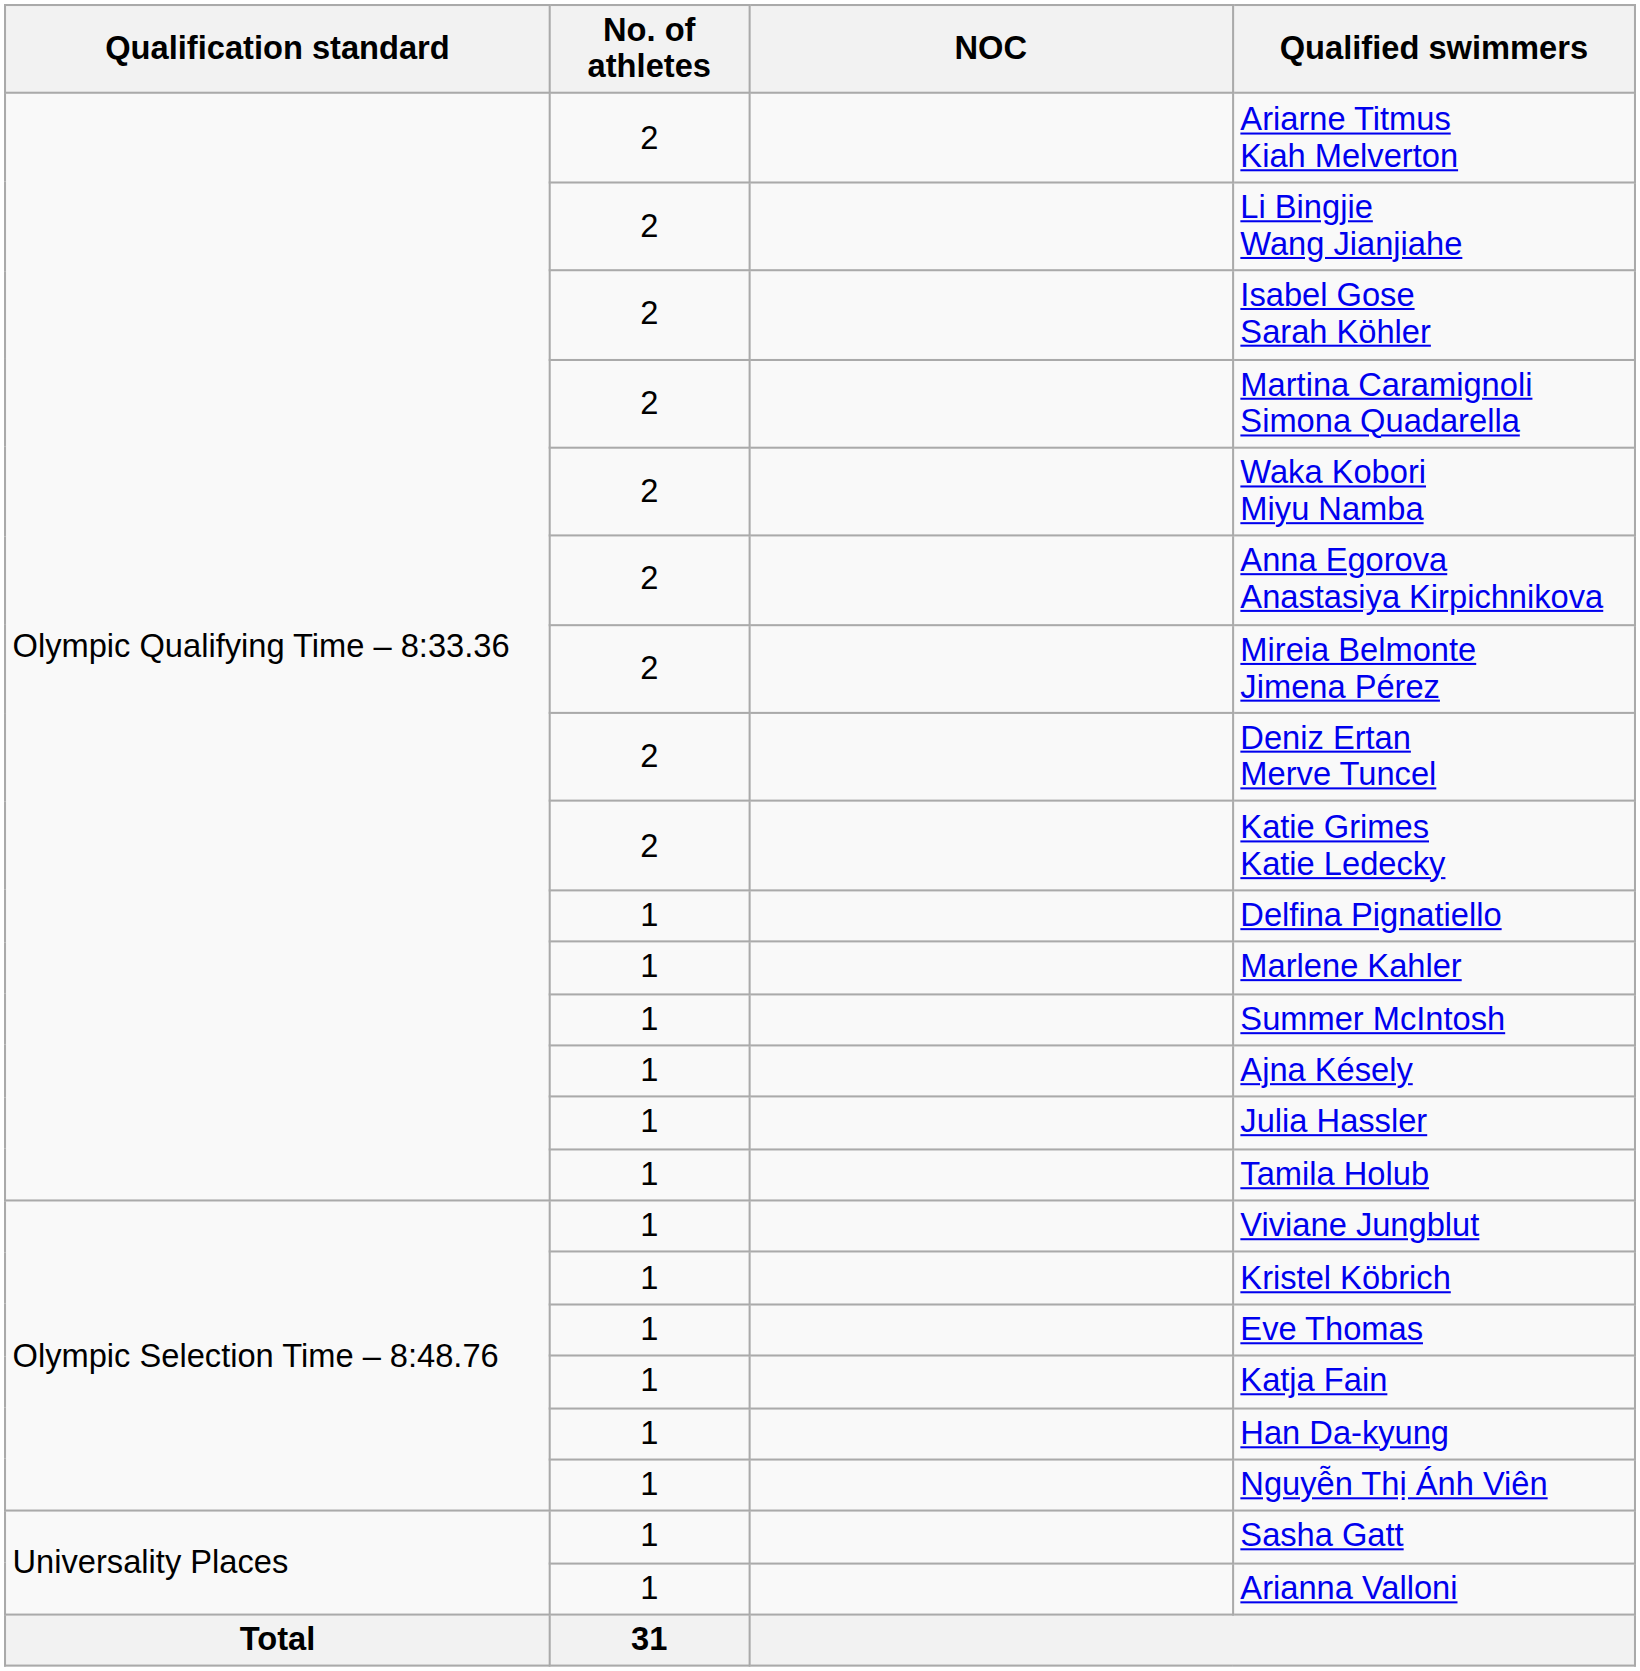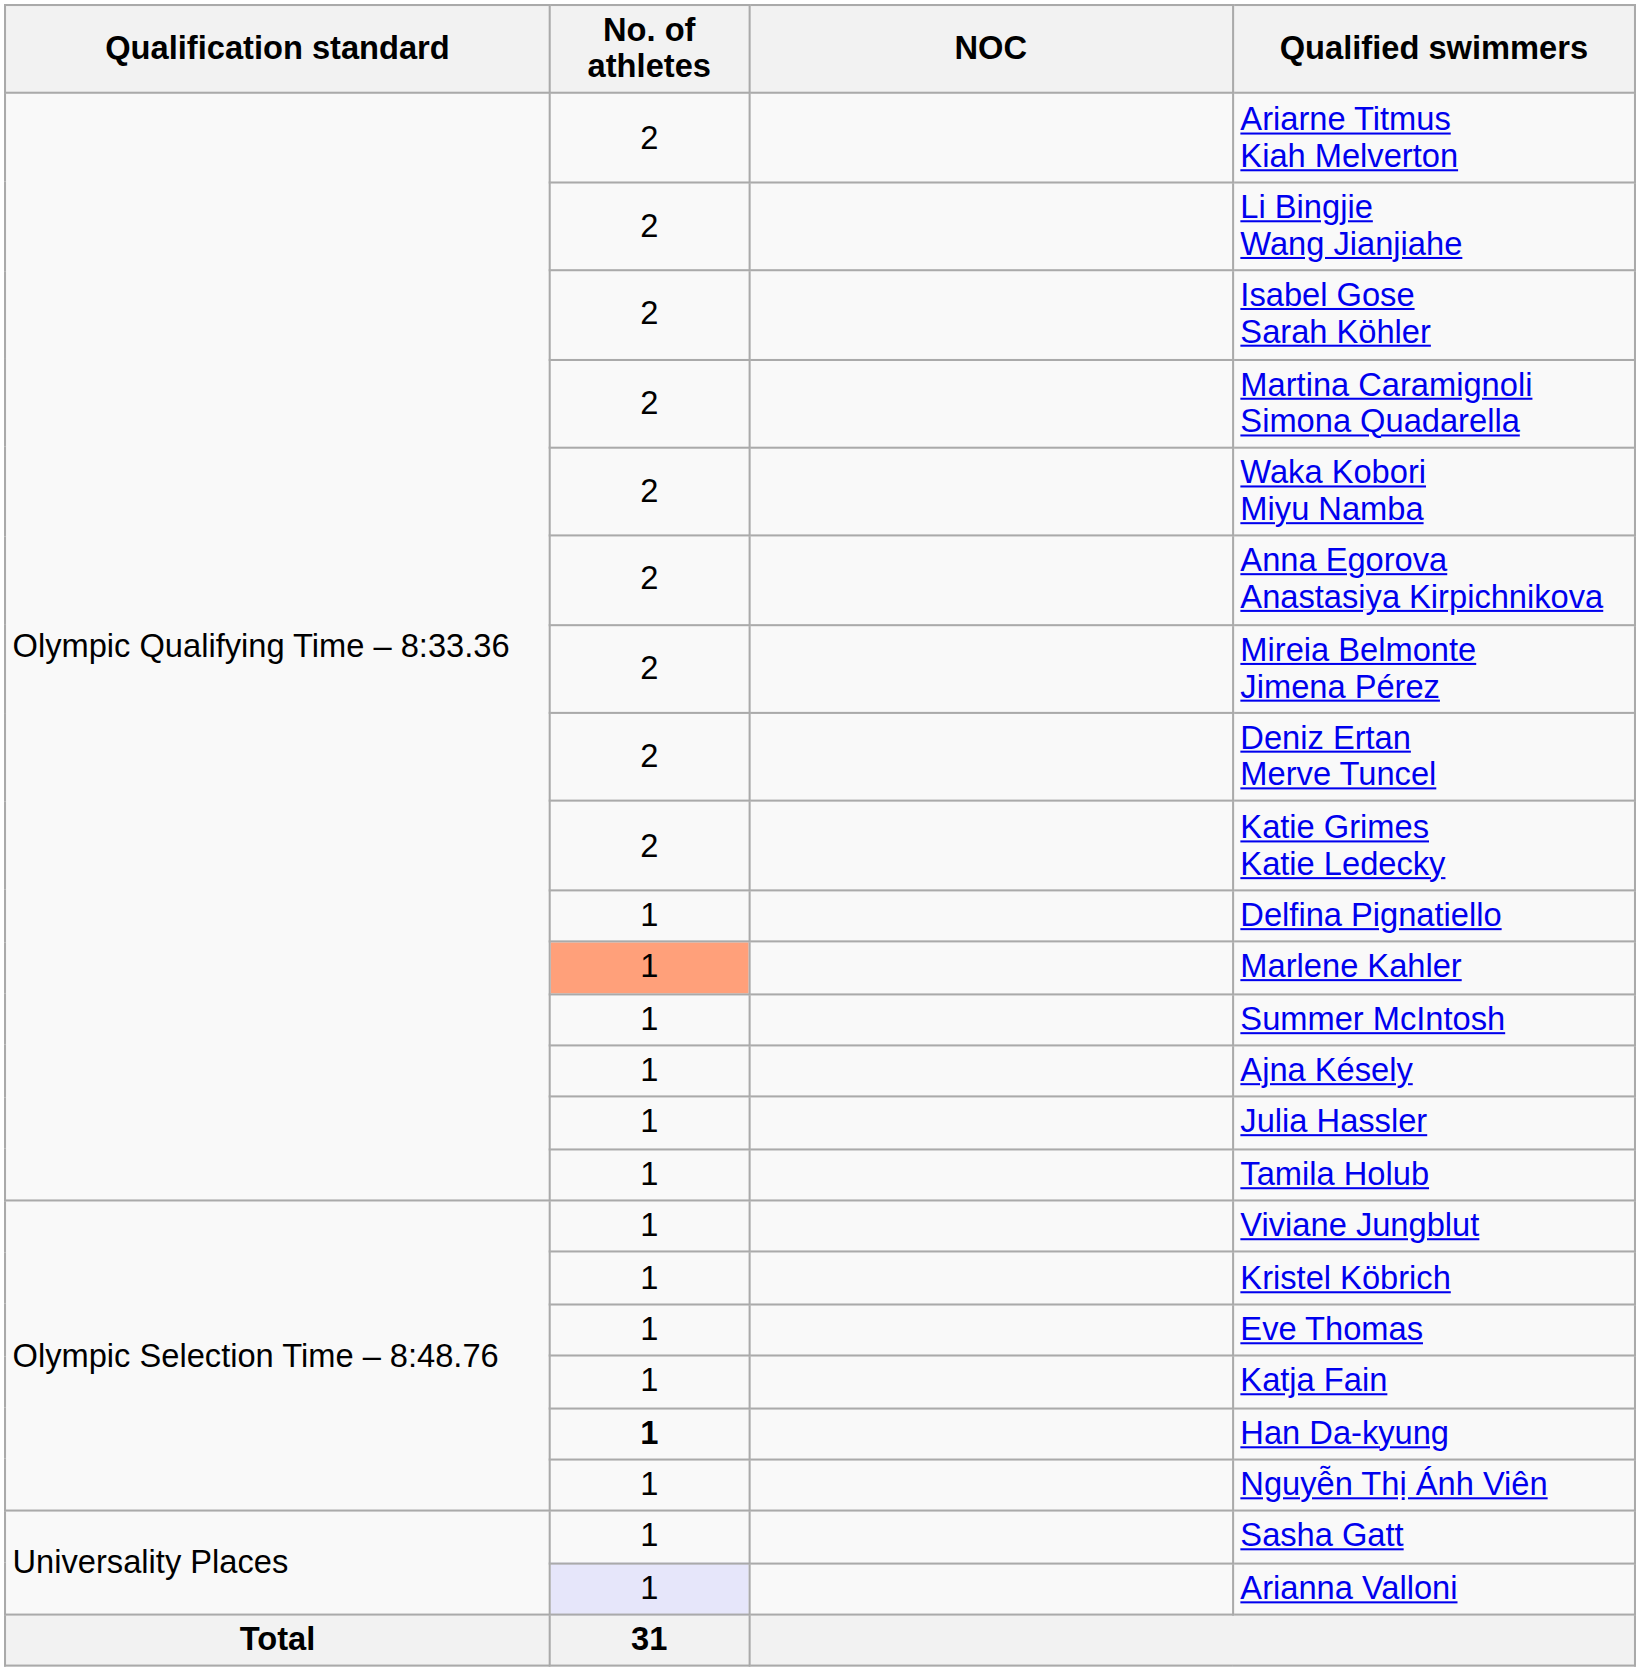(649, 966) no background -> (649, 966) lightsalmon background
(649, 1432) normal -> (649, 1432) bold
(649, 1588) no background -> (649, 1588) lavender background
